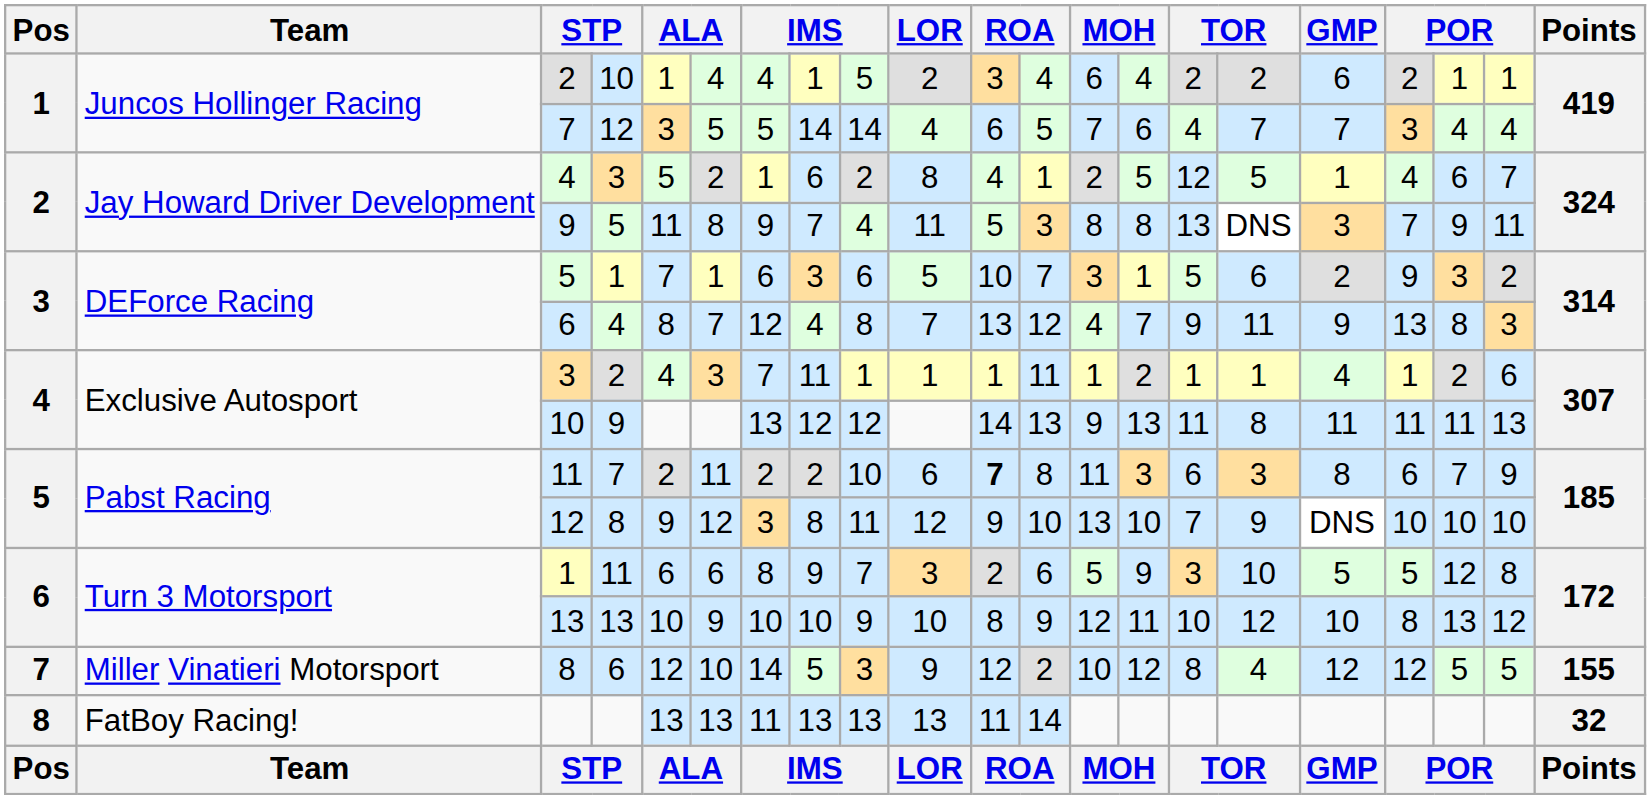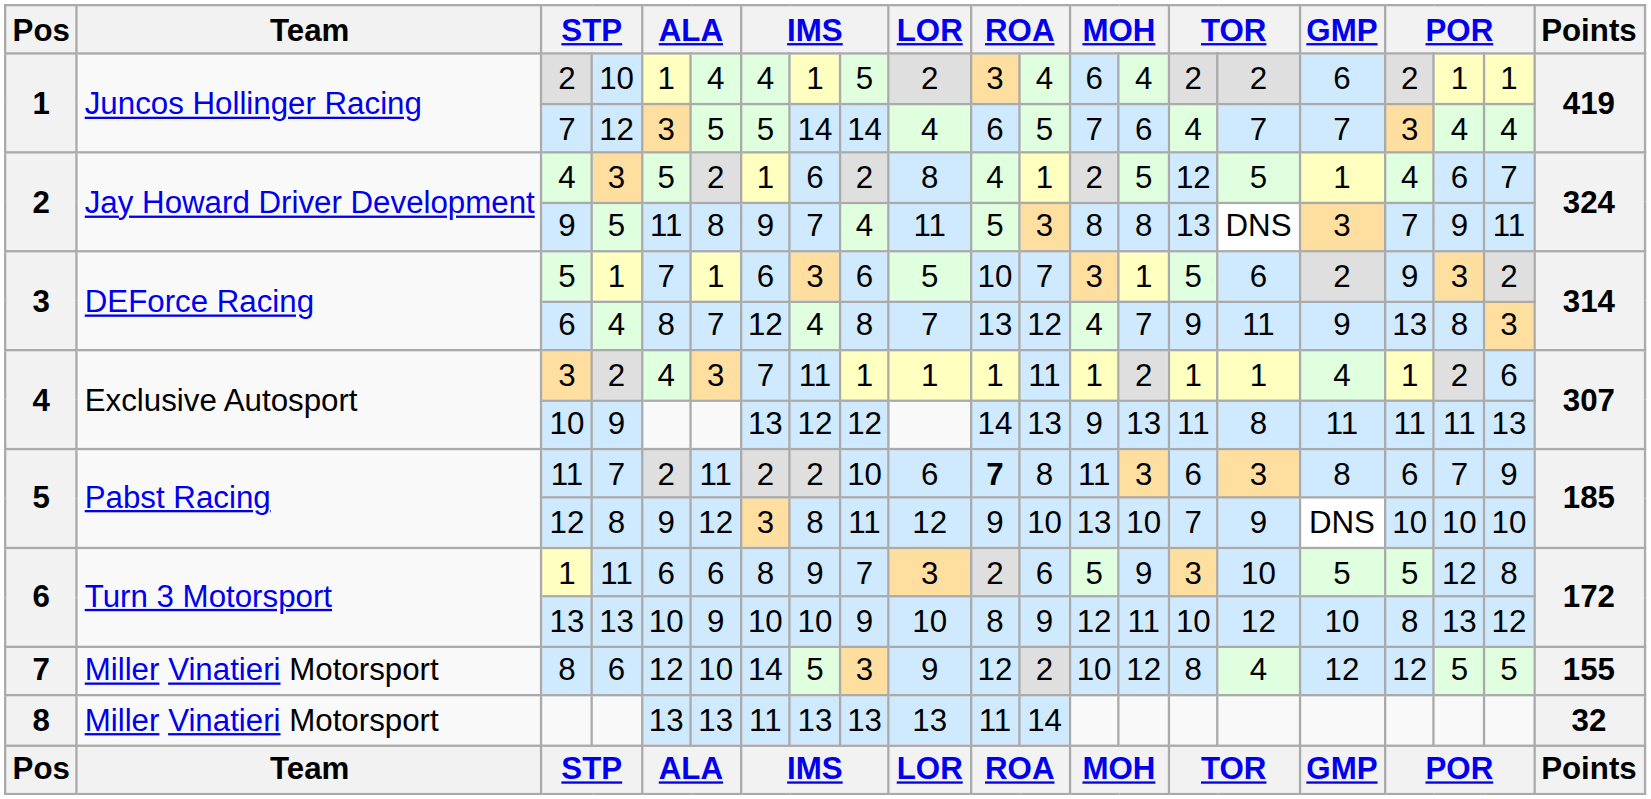(192, 720) FatBoy Racing! -> (262, 720) Miller Vinatieri Motorsport
